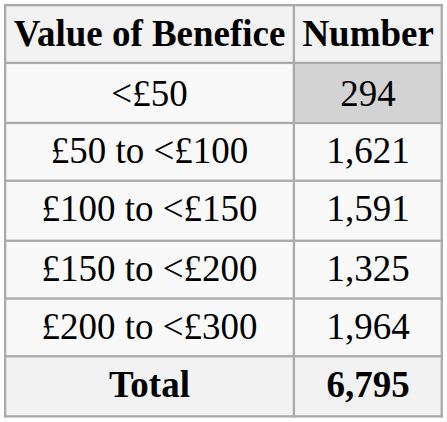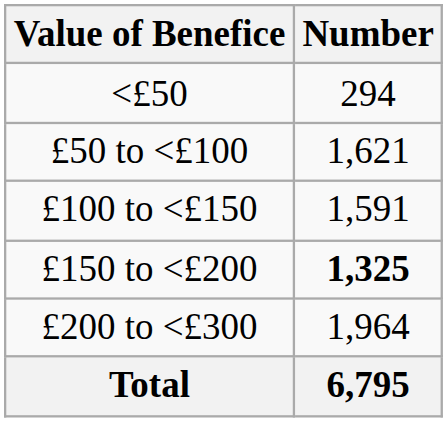(368, 92) lightgrey background -> (368, 92) no background
(368, 268) normal -> (368, 268) bold
